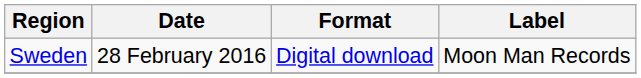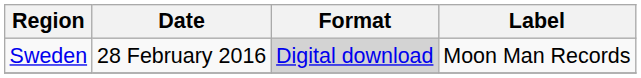(355, 55) no background -> (355, 55) lightgrey background
